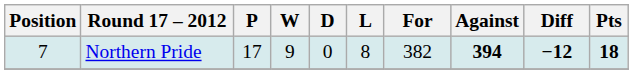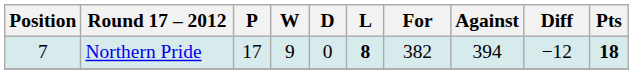(365, 52) normal -> (365, 52) bold
(487, 52) bold -> (487, 52) normal
(557, 52) bold -> (557, 52) normal
